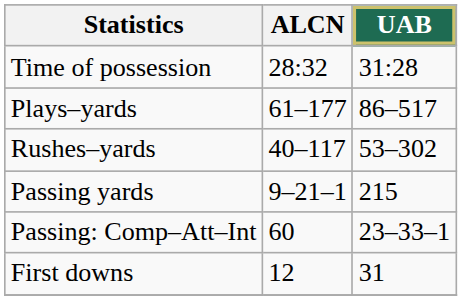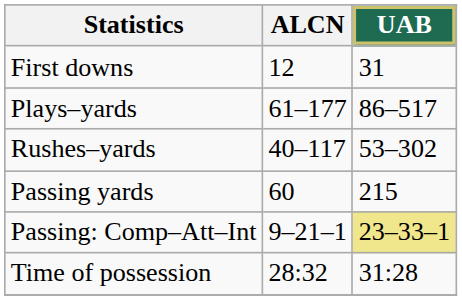rows swapped: (72, 273) <-> (111, 66)
(308, 190) 9–21–1 -> (282, 190) 60
(282, 232) 60 -> (308, 232) 9–21–1
(404, 232) no background -> (404, 232) khaki background
